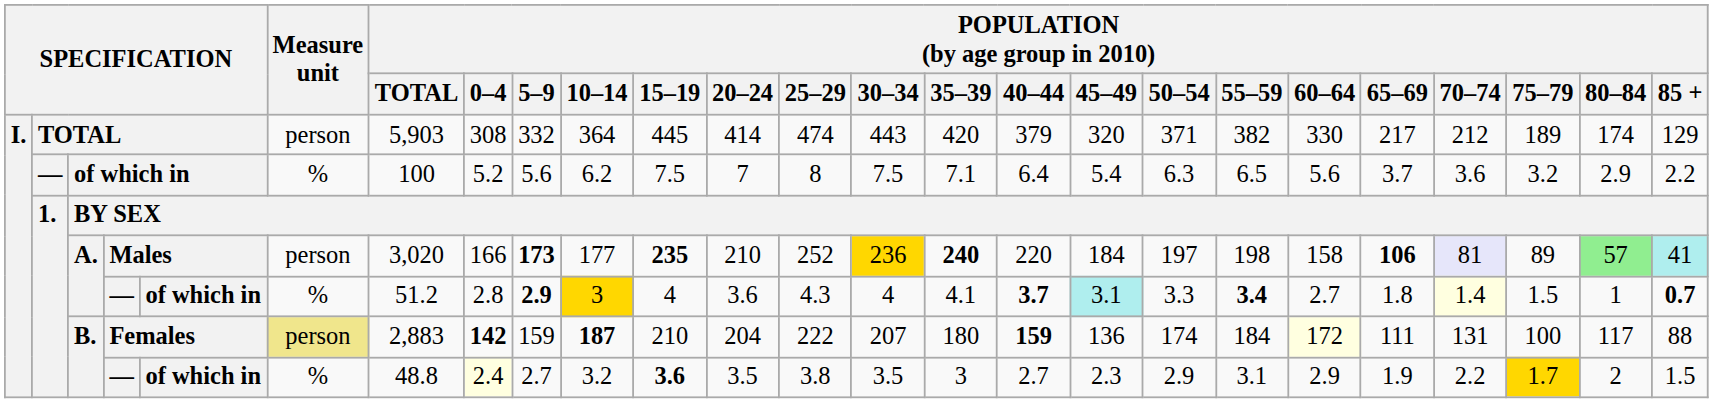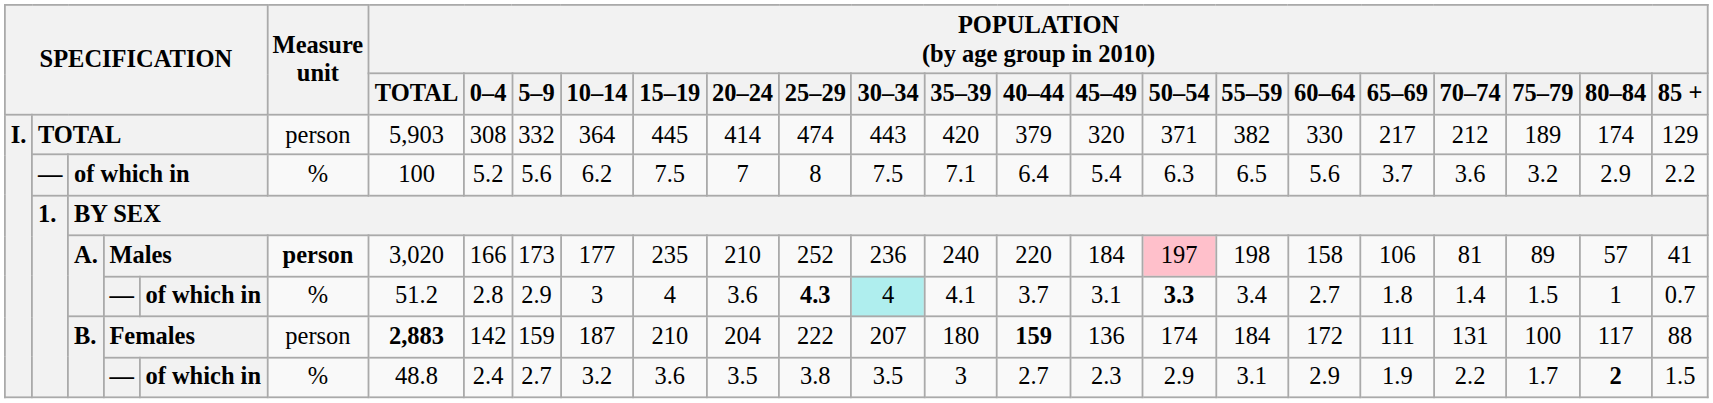(318, 255) normal -> (318, 255) bold
(536, 255) bold -> (536, 255) normal
(670, 255) bold -> (670, 255) normal
(888, 255) gold background -> (888, 255) no background
(961, 255) bold -> (961, 255) normal
(1179, 255) no background -> (1179, 255) pink background
(1397, 255) bold -> (1397, 255) normal
(1470, 255) lavender background -> (1470, 255) no background
(1616, 255) lightgreen background -> (1616, 255) no background
(1680, 255) paleturquoise background -> (1680, 255) no background
(536, 295) bold -> (536, 295) normal
(597, 295) gold background -> (597, 295) no background
(815, 295) normal -> (815, 295) bold
(888, 295) no background -> (888, 295) paleturquoise background
(1034, 295) bold -> (1034, 295) normal
(1106, 295) paleturquoise background -> (1106, 295) no background
(1179, 295) normal -> (1179, 295) bold
(1252, 295) bold -> (1252, 295) normal
(1470, 295) lightyellow background -> (1470, 295) no background
(1680, 295) bold -> (1680, 295) normal
(318, 335) khaki background -> (318, 335) no background
(417, 335) normal -> (417, 335) bold
(488, 335) bold -> (488, 335) normal
(597, 335) bold -> (597, 335) normal
(1325, 335) lightyellow background -> (1325, 335) no background
(488, 376) lightyellow background -> (488, 376) no background
(670, 376) bold -> (670, 376) normal
(1543, 376) gold background -> (1543, 376) no background
(1616, 376) normal -> (1616, 376) bold
